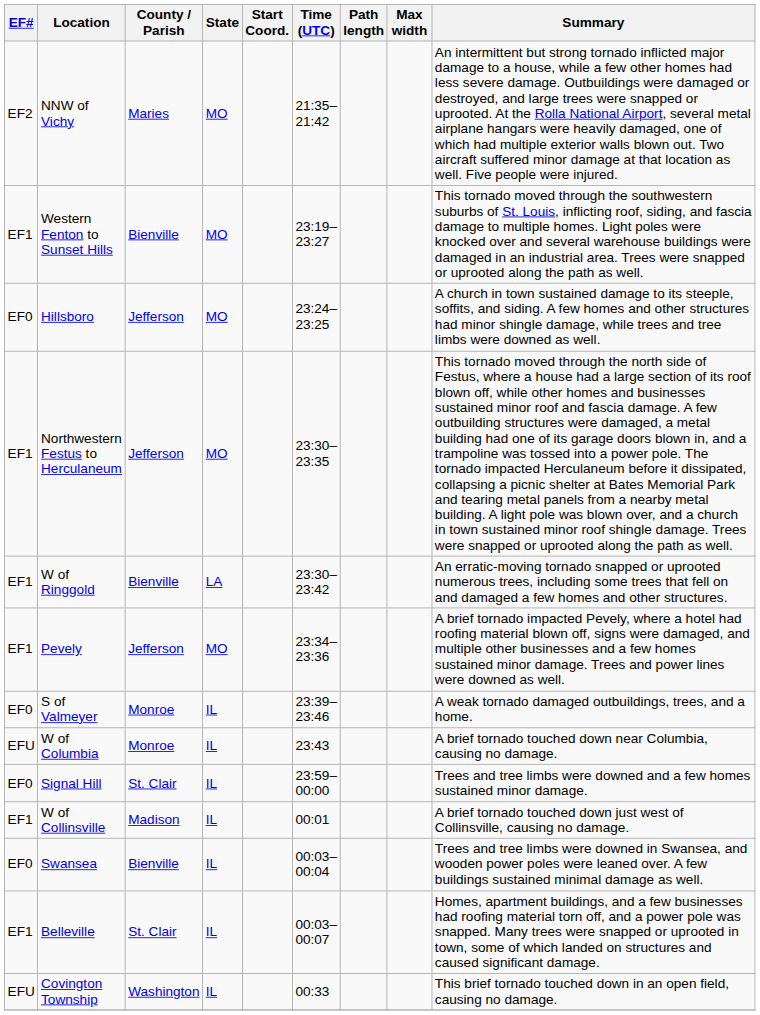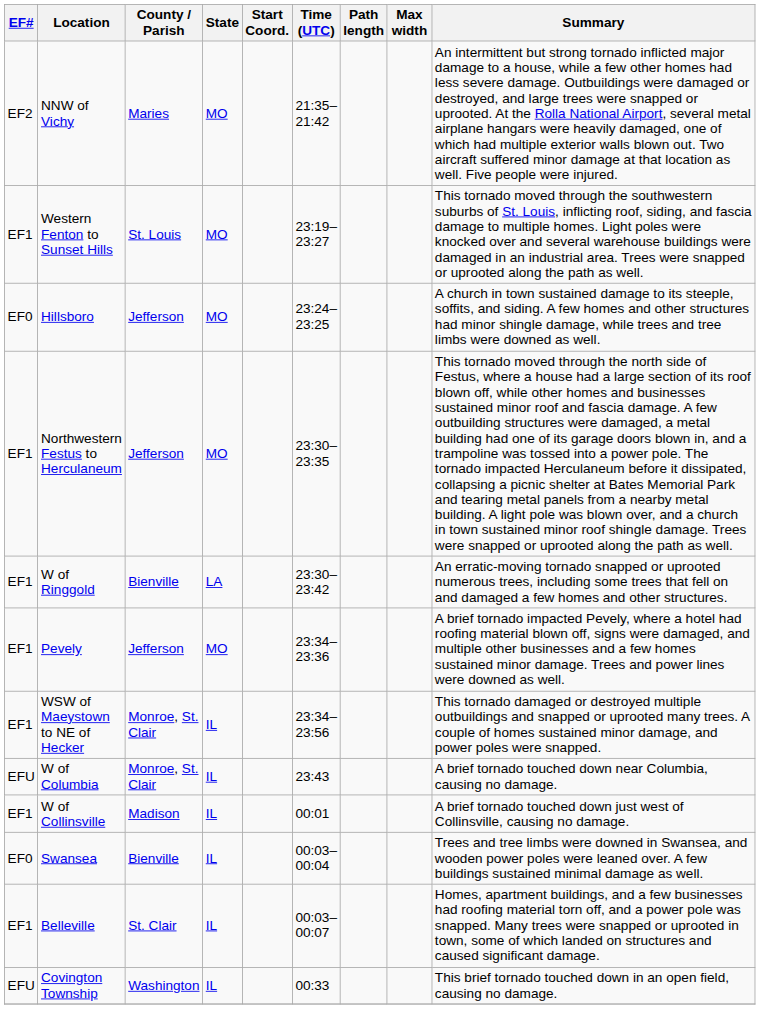(154, 234) Bienville -> (155, 234) St. Louis
+ row: (75, 724)
- row: (69, 709)
(151, 746) Monroe -> (163, 776) Monroe, St. Clair
- row: (71, 783)
